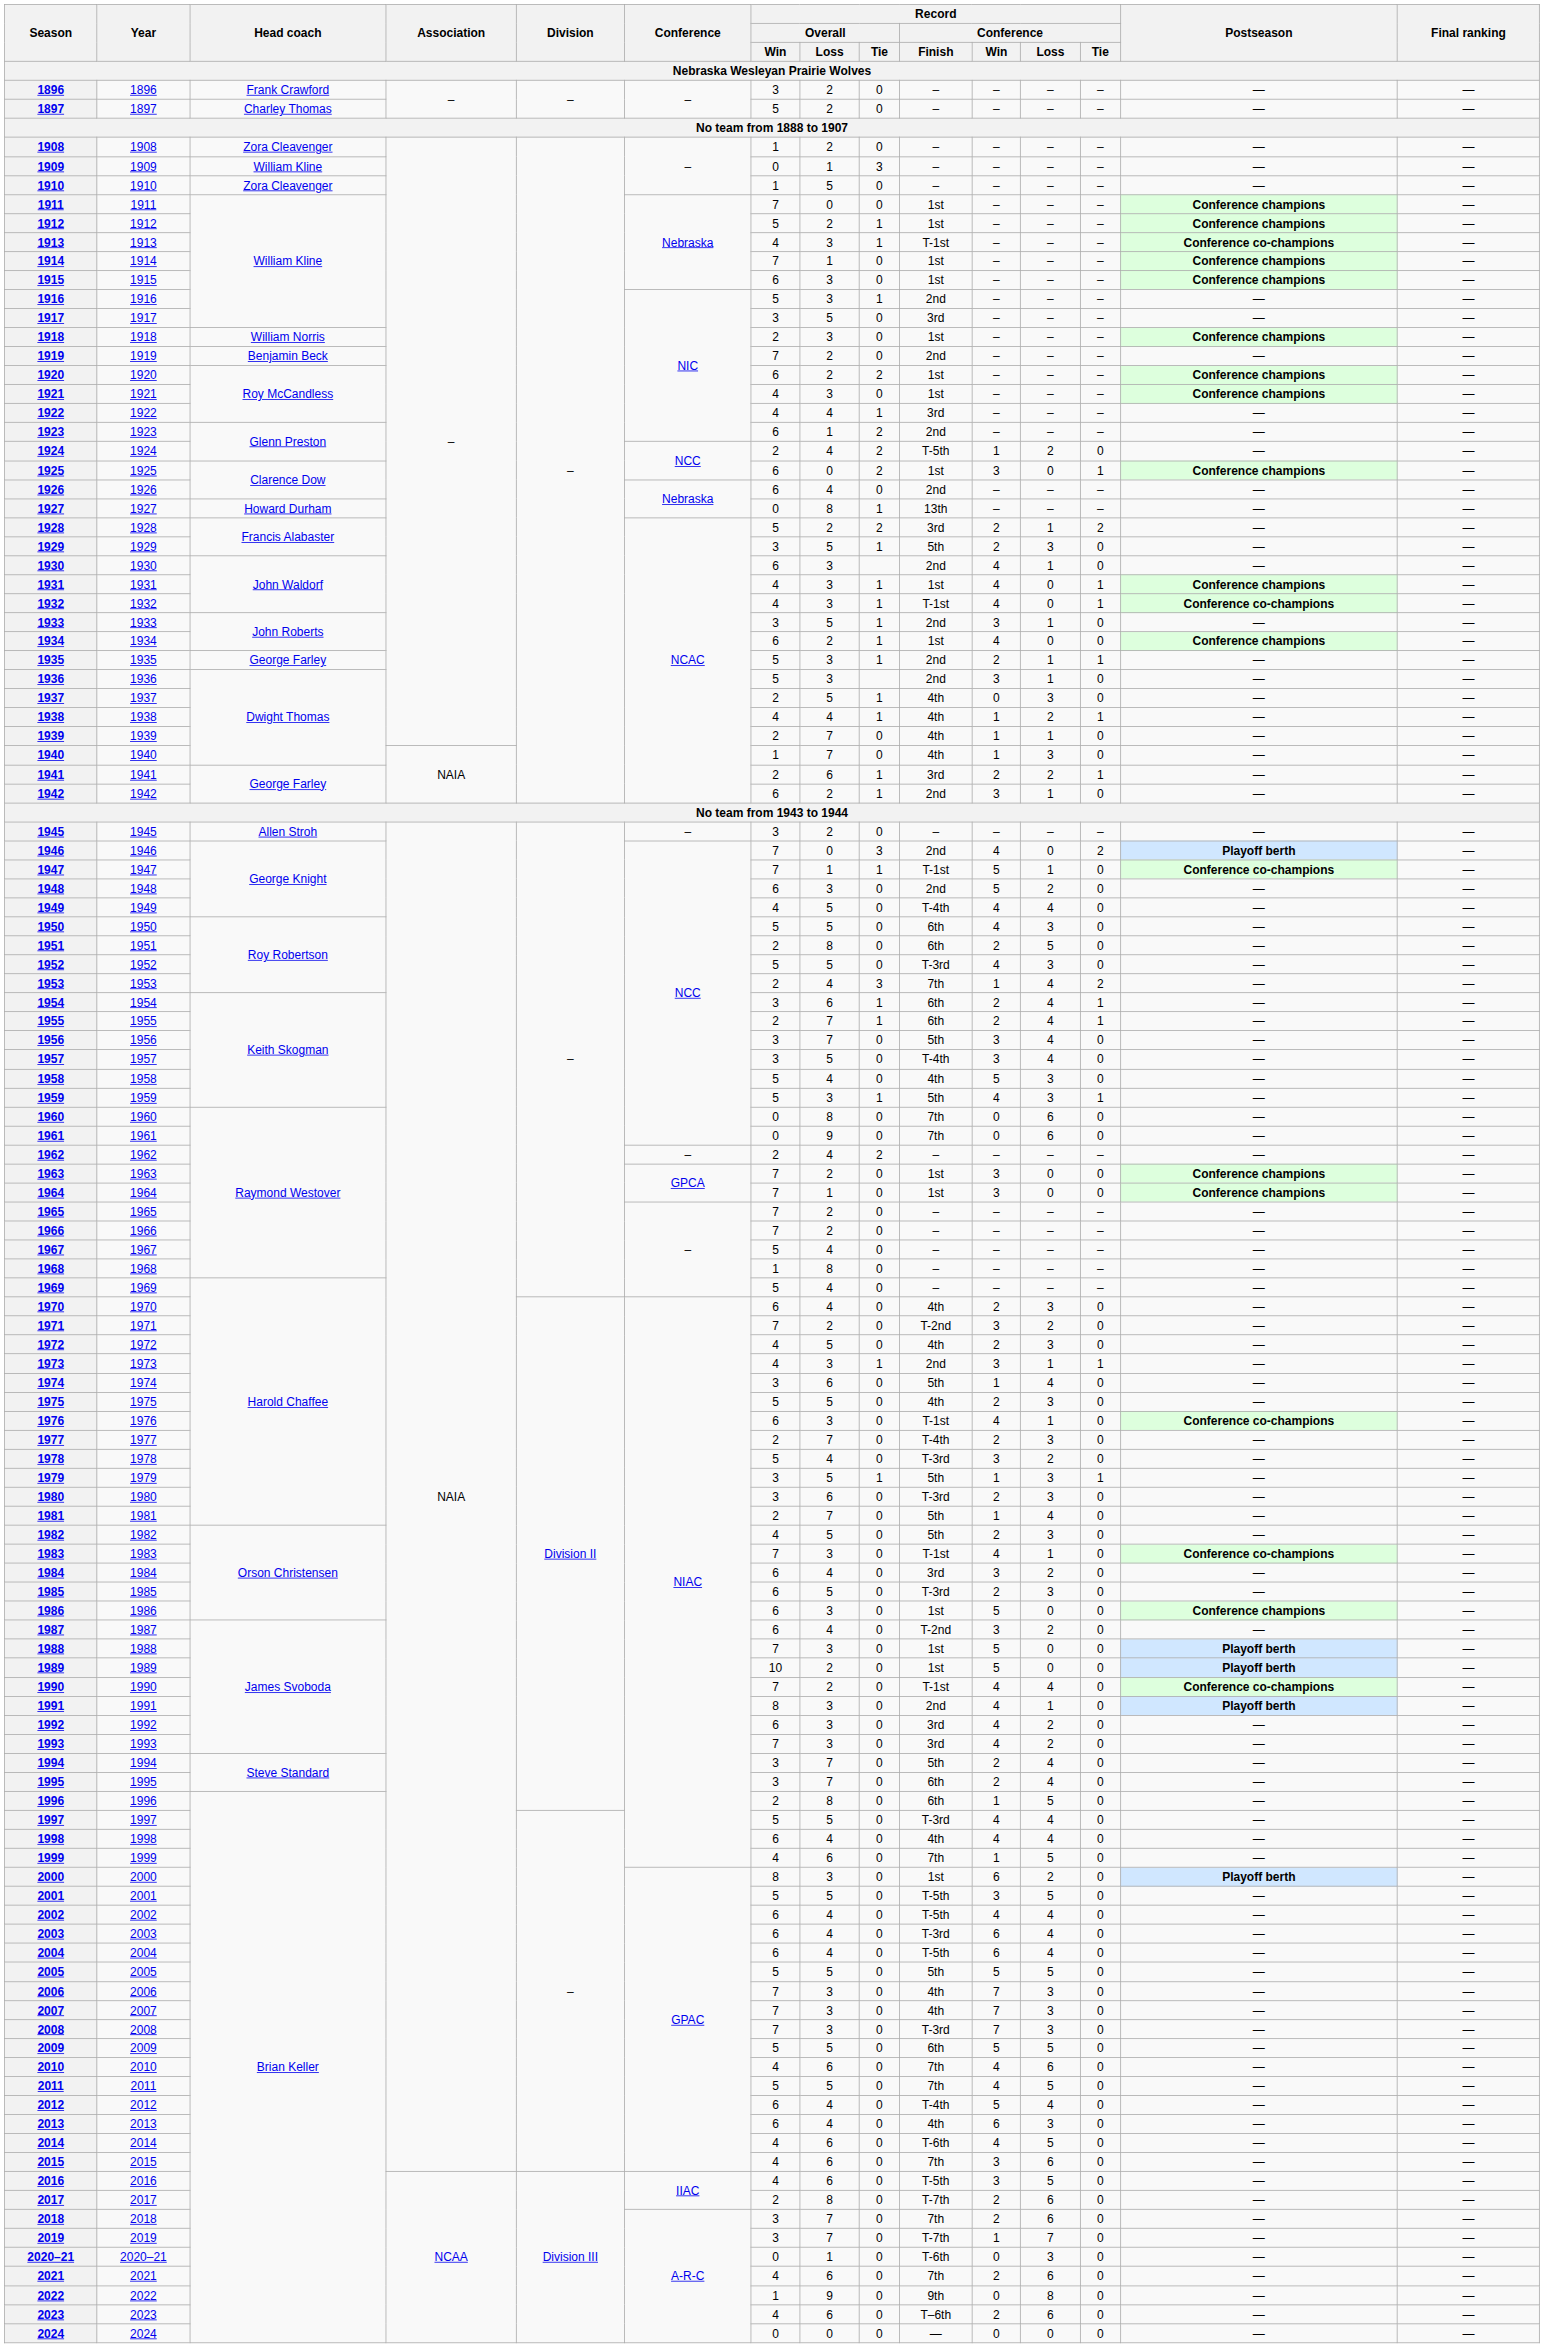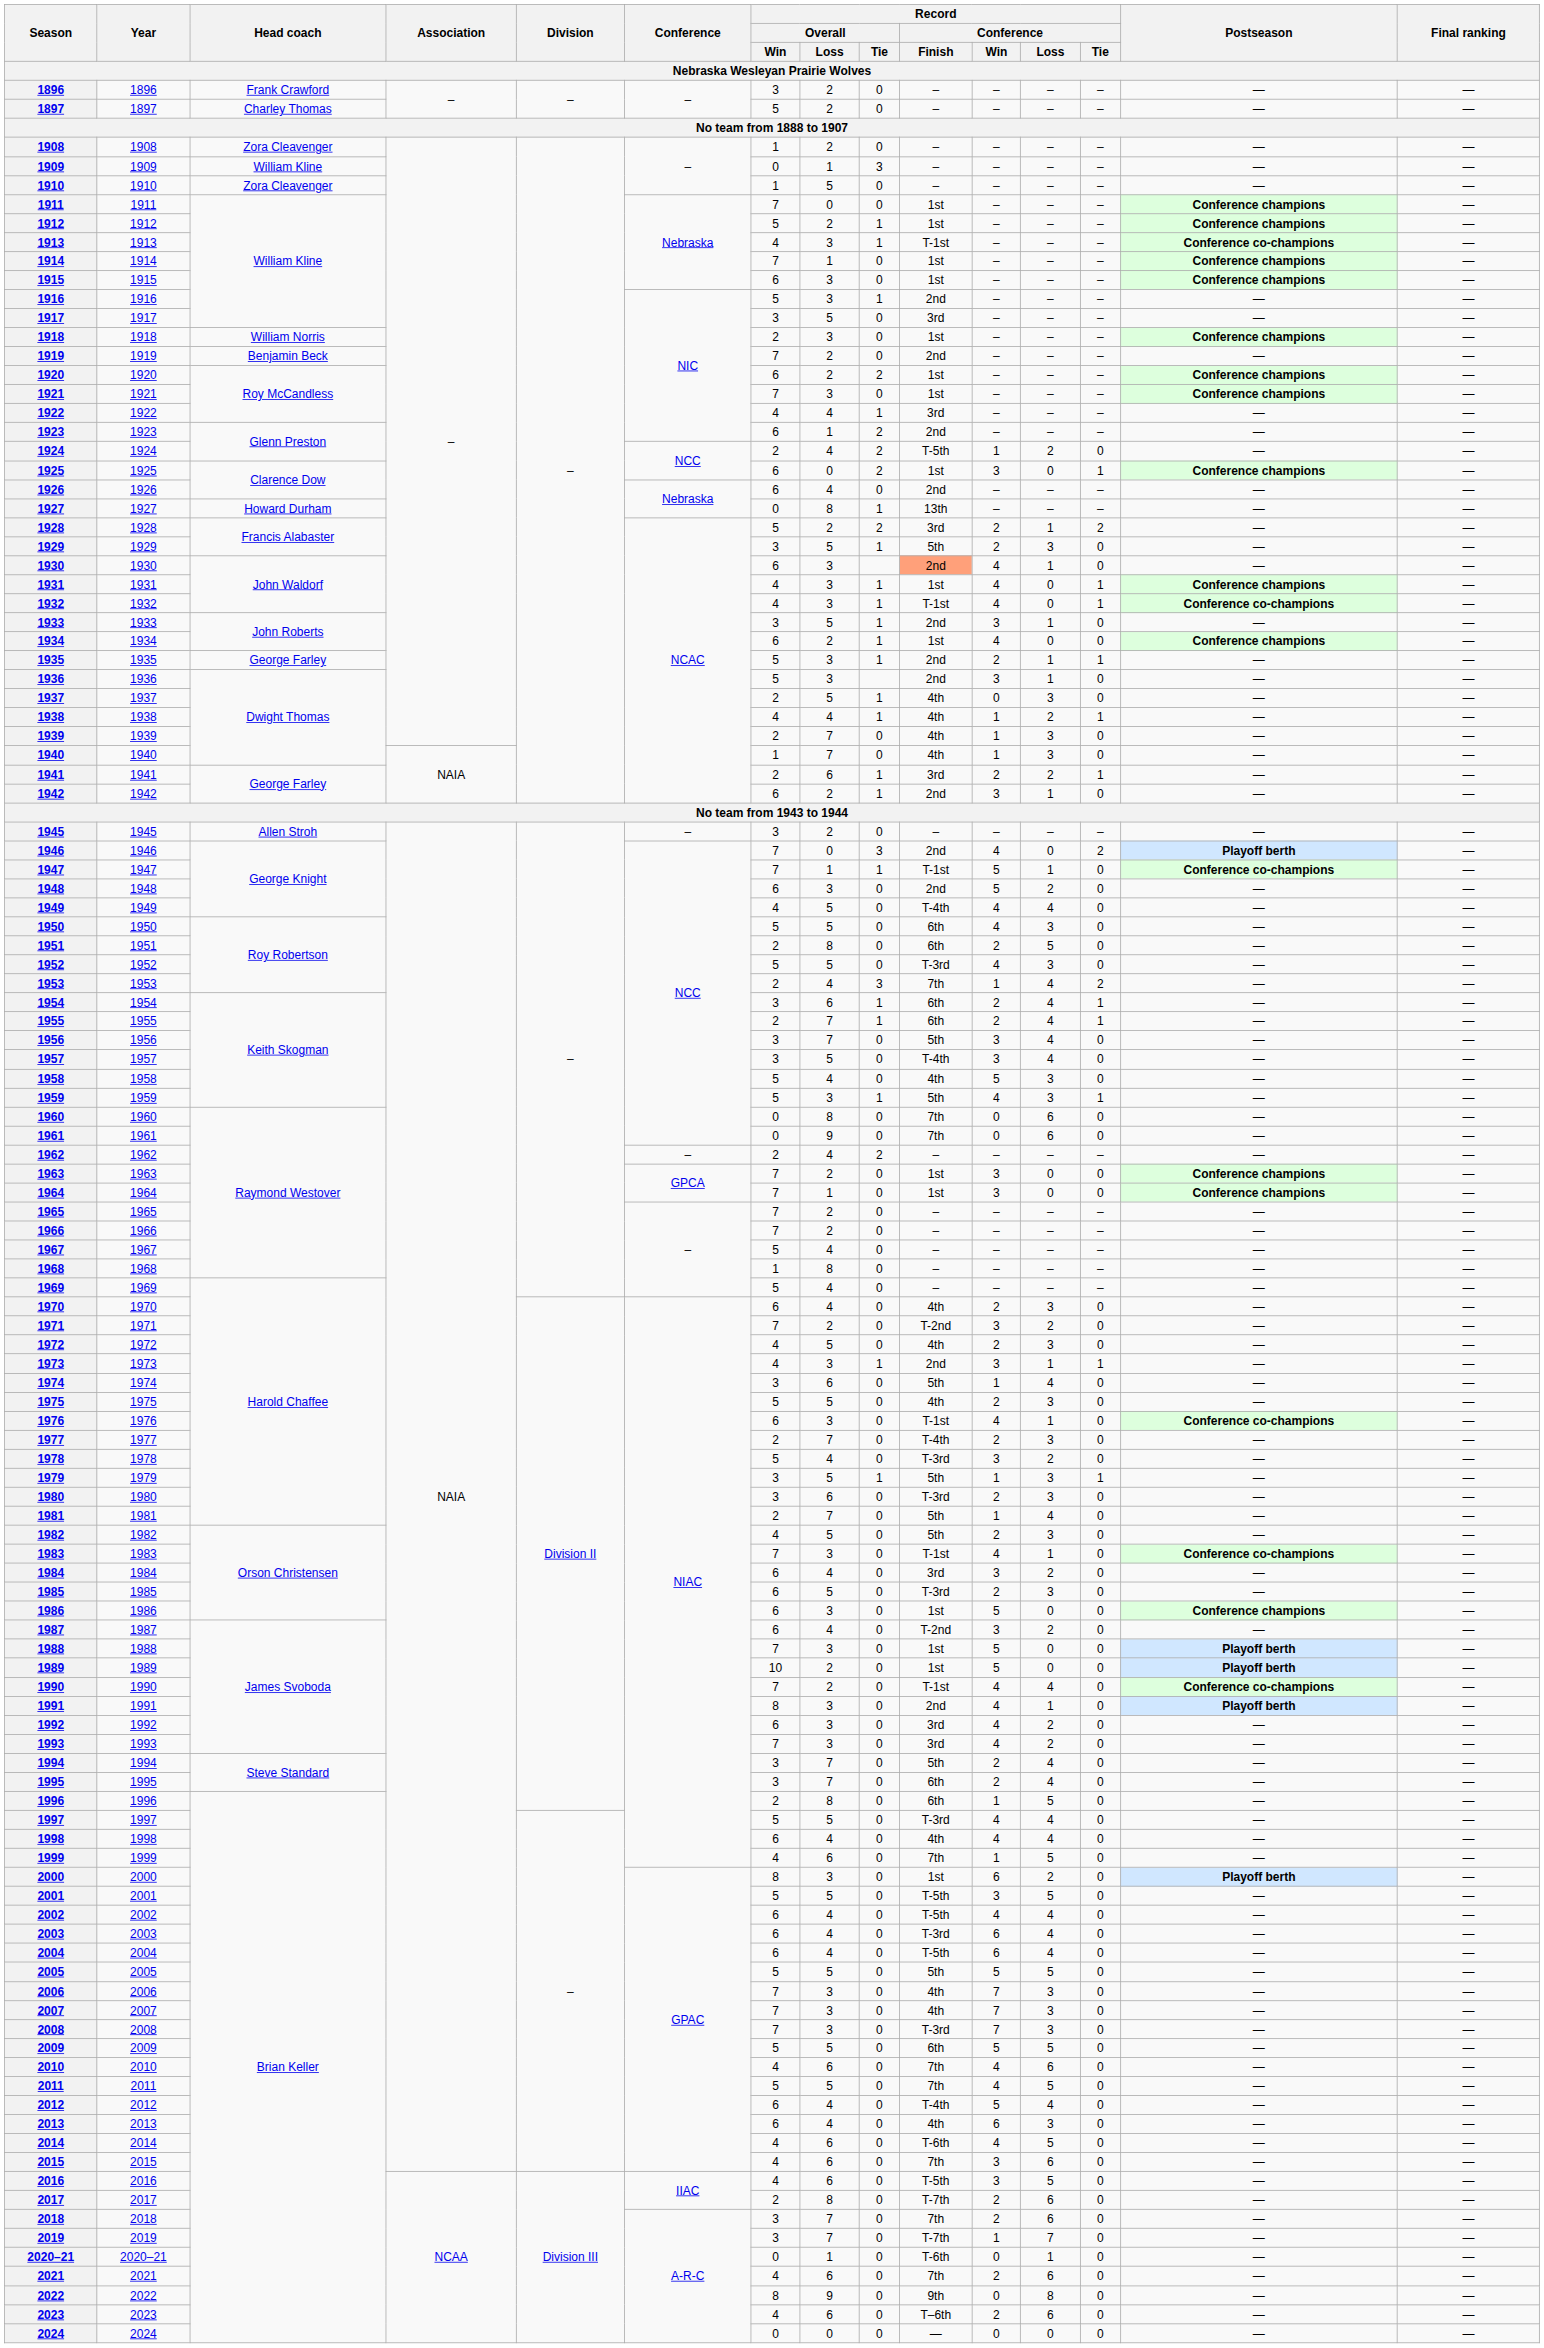(775, 394) 4 -> (775, 394) 7
(936, 565) no background -> (936, 565) lightsalmon background
(1050, 736) 1 -> (1050, 736) 3
(1050, 2257) 3 -> (1050, 2257) 1
(775, 2295) 1 -> (775, 2295) 8
